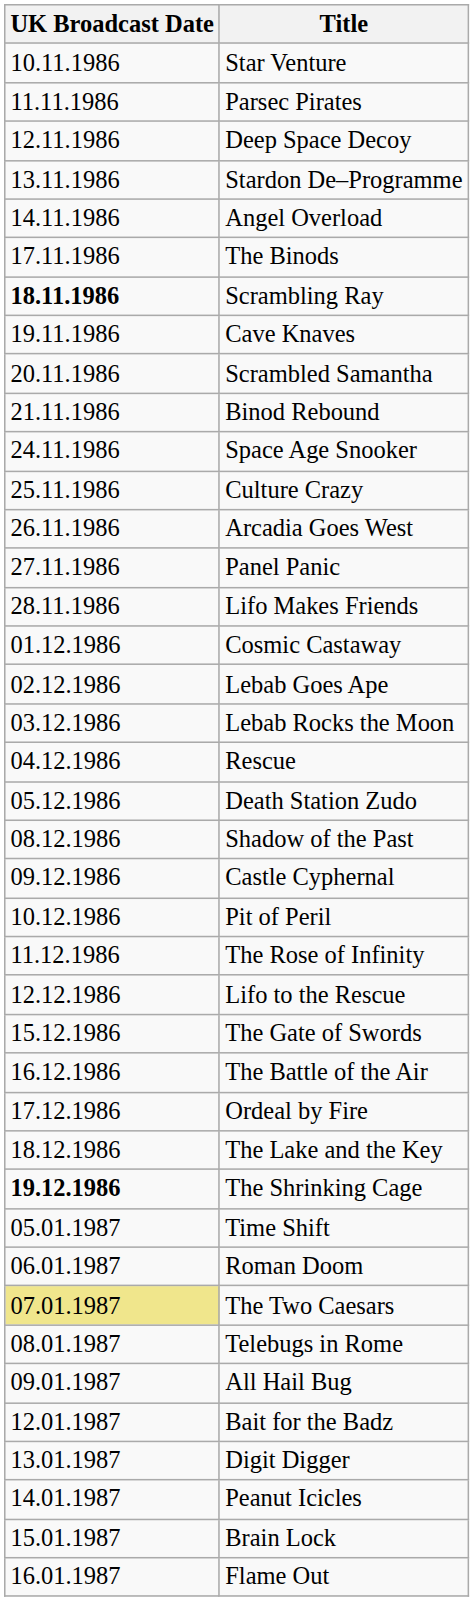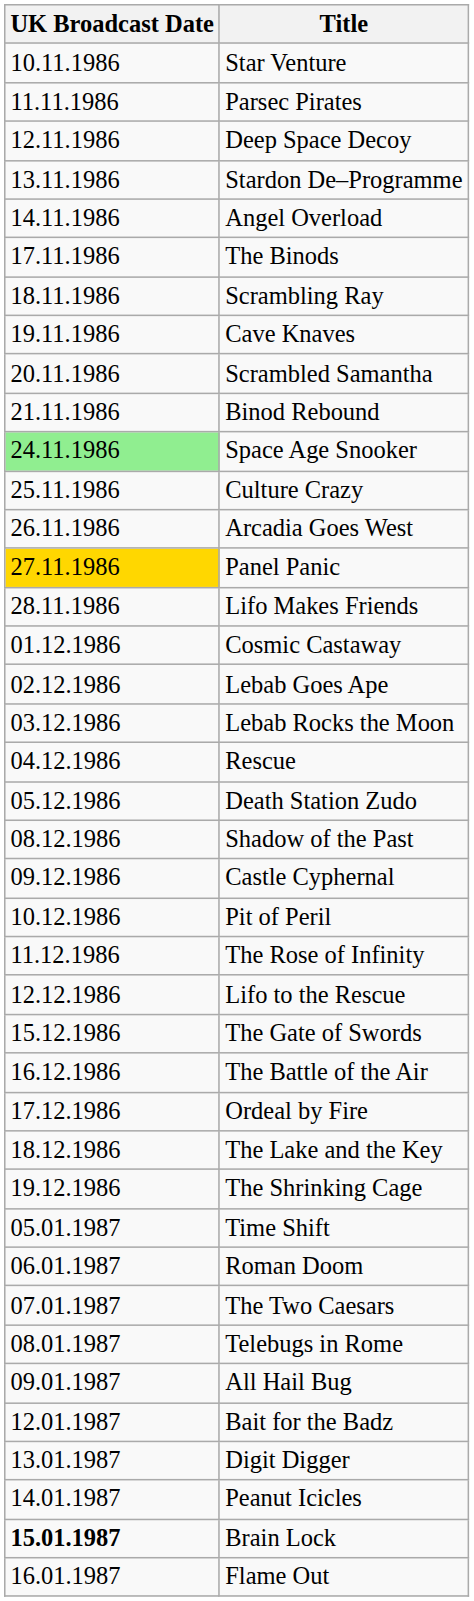(65, 295) bold -> (65, 295) normal
(65, 450) no background -> (65, 450) lightgreen background
(65, 567) no background -> (65, 567) gold background
(65, 1188) bold -> (65, 1188) normal
(65, 1305) khaki background -> (65, 1305) no background
(65, 1538) normal -> (65, 1538) bold
